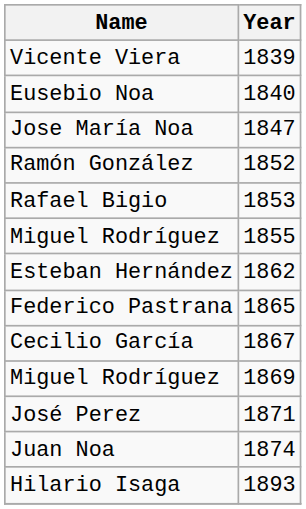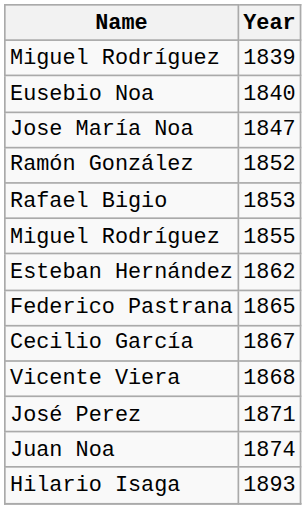(95, 58) Vicente Viera -> (115, 58) Miguel Rodríguez
(115, 379) Miguel Rodríguez -> (95, 379) Vicente Viera
(269, 379) 1869 -> (269, 379) 1868
